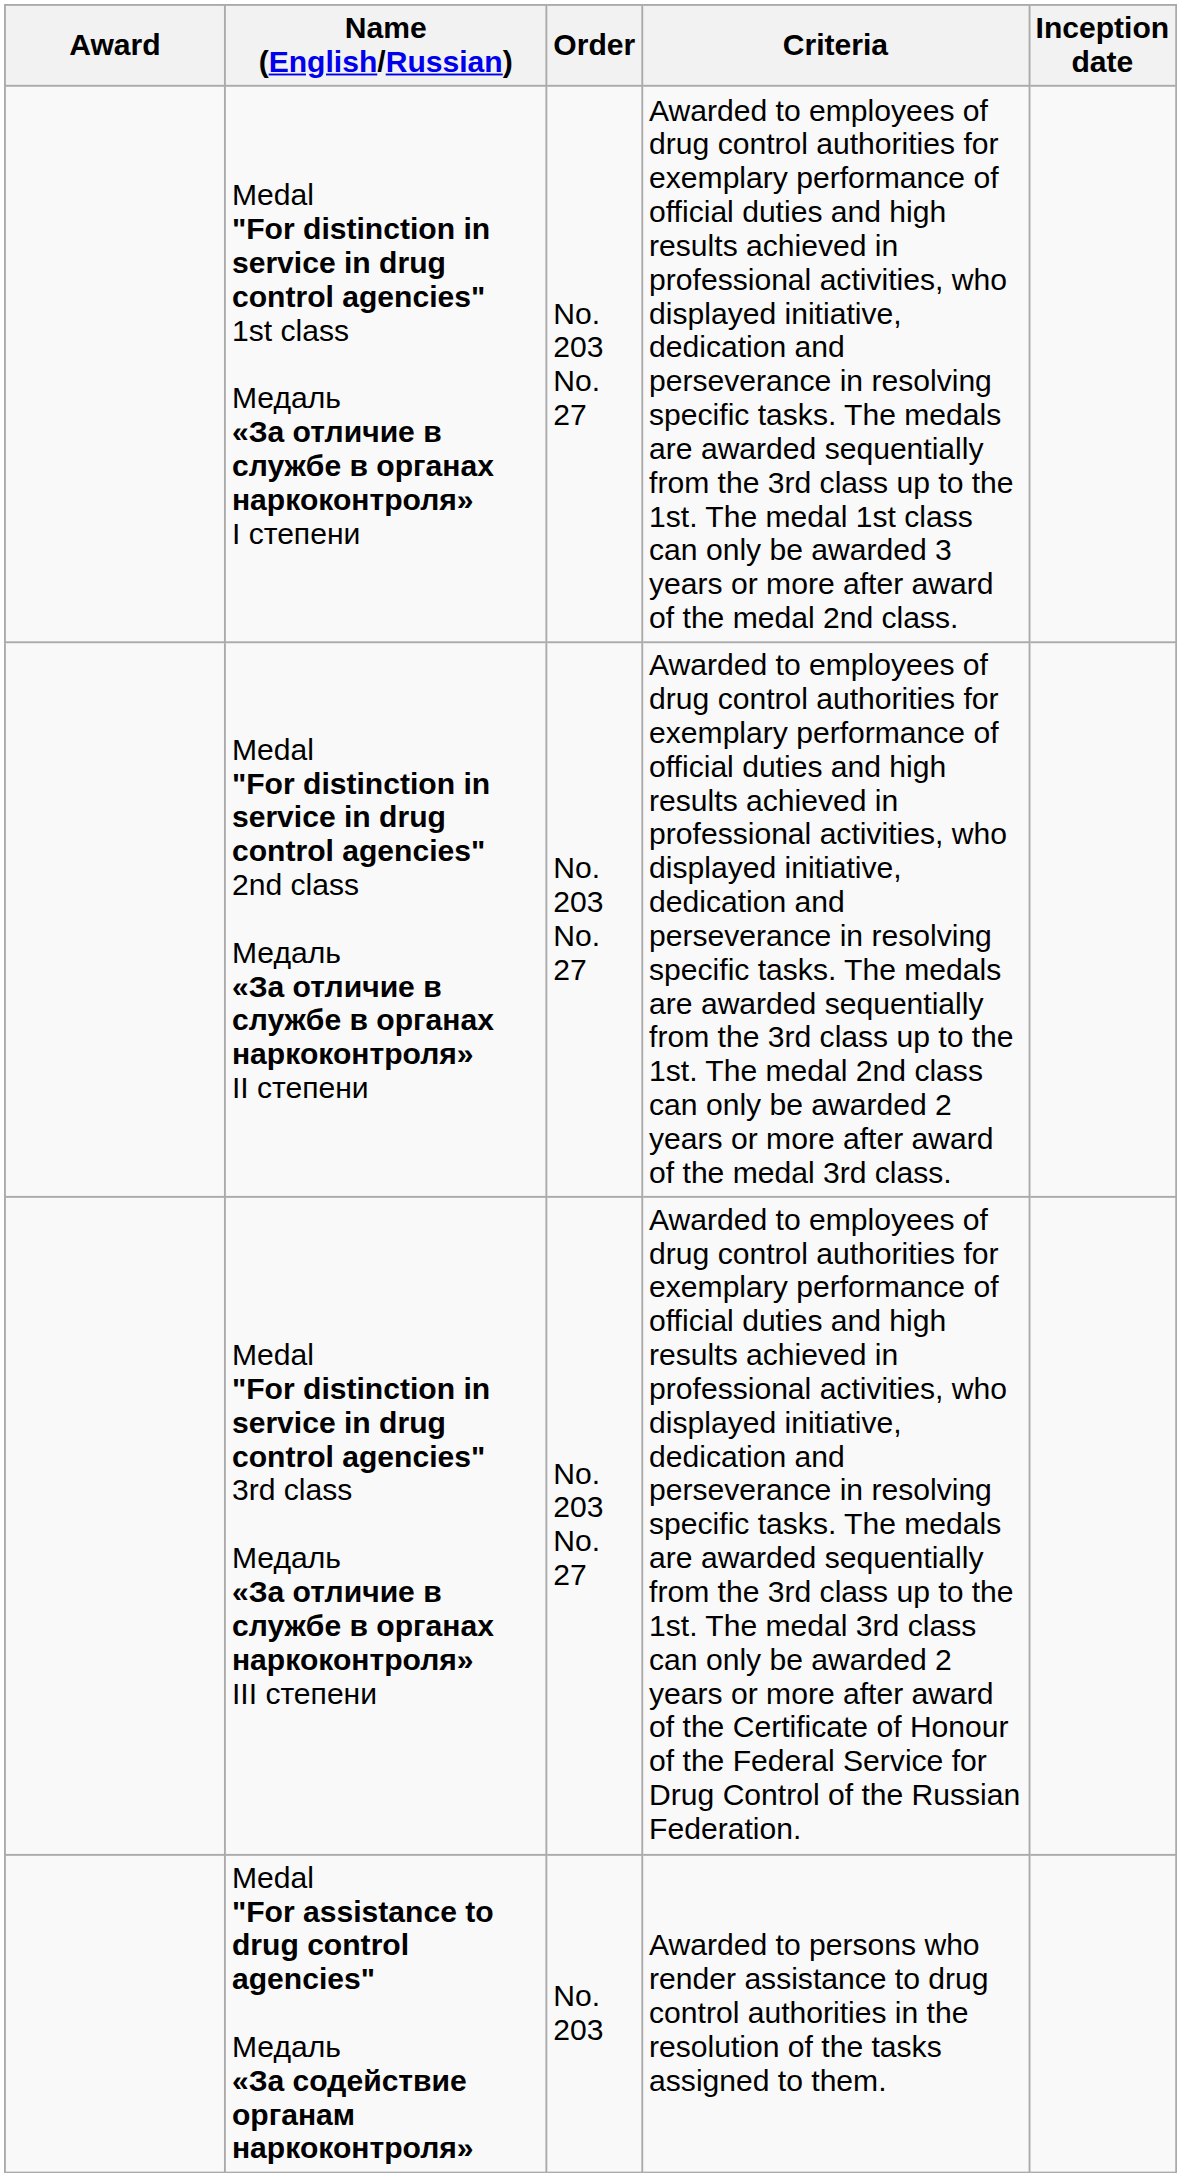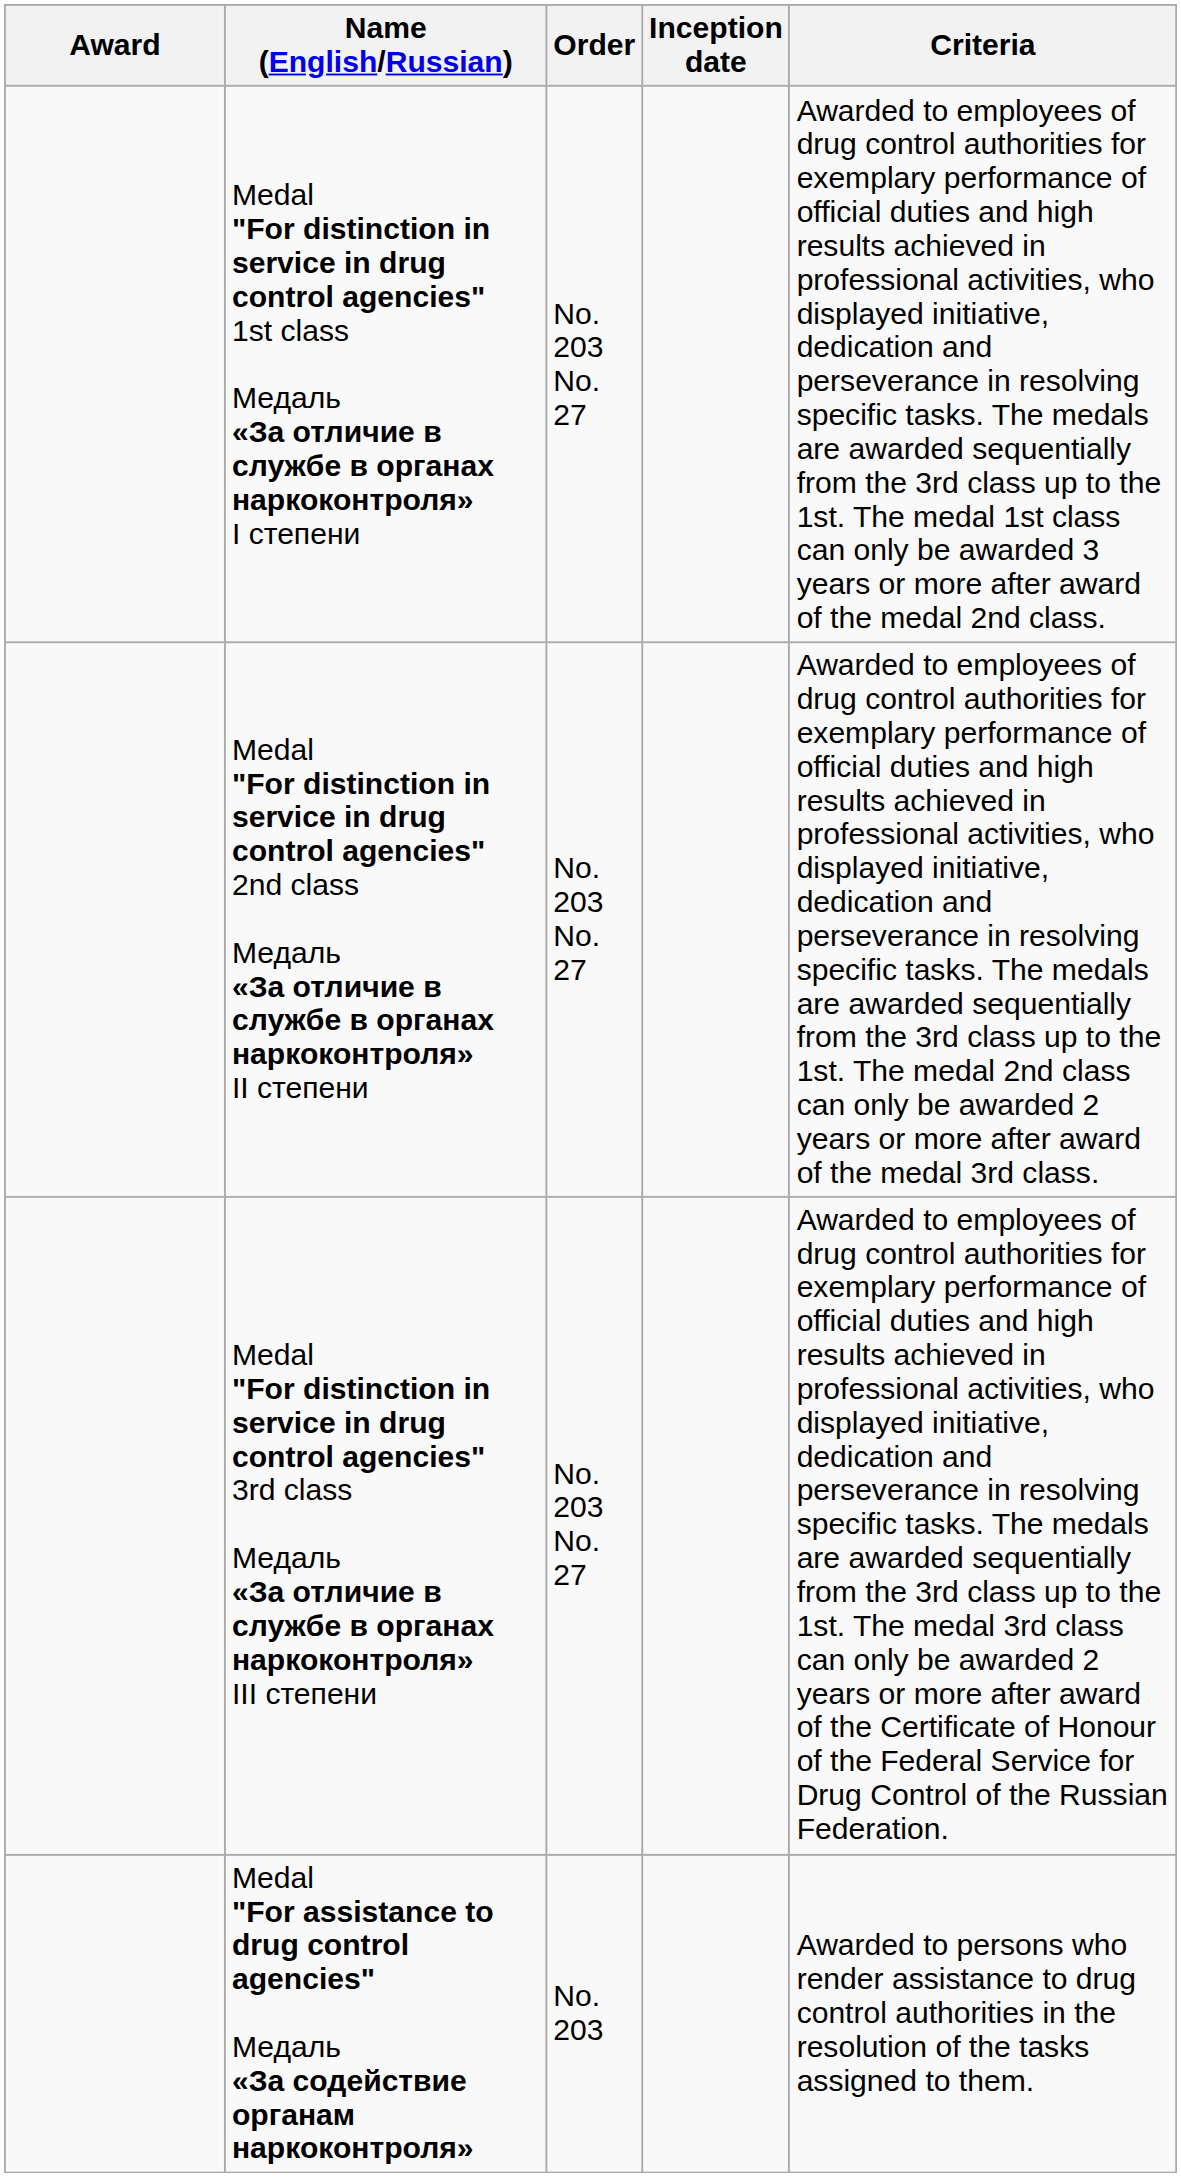columns swapped: (1102, 45) <-> (835, 45)
